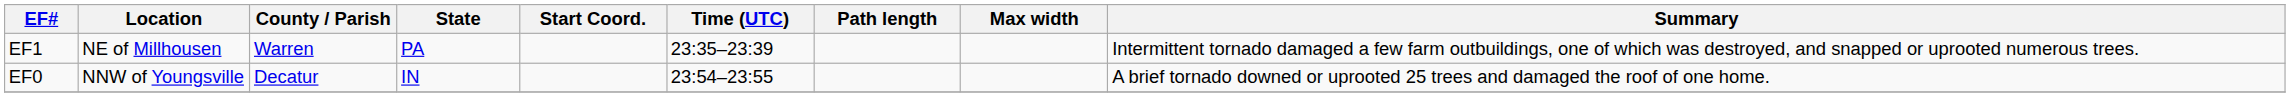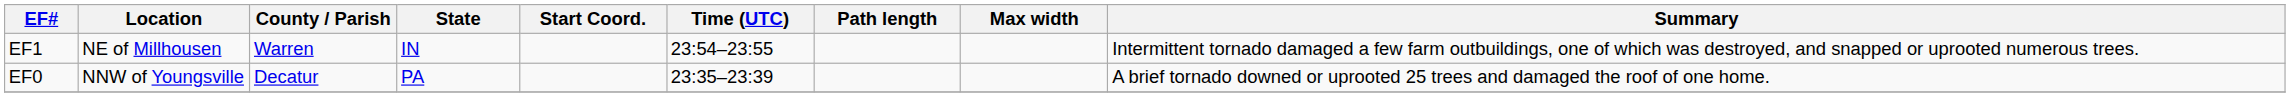(413, 48) PA -> (410, 48) IN
(722, 48) 23:35–23:39 -> (722, 48) 23:54–23:55
(410, 77) IN -> (413, 77) PA
(722, 77) 23:54–23:55 -> (722, 77) 23:35–23:39
